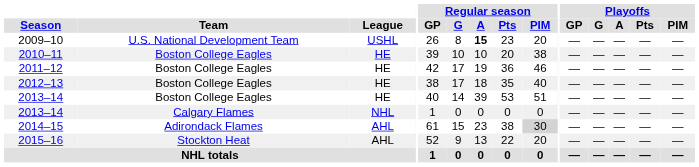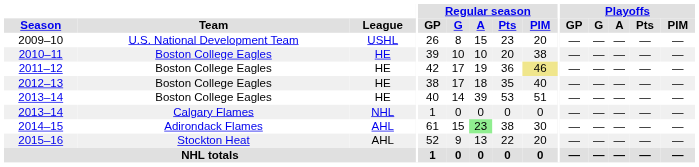(481, 40) bold -> (481, 40) normal
(540, 68) no background -> (540, 68) khaki background
(481, 126) no background -> (481, 126) lightgreen background
(540, 126) lightgrey background -> (540, 126) no background
